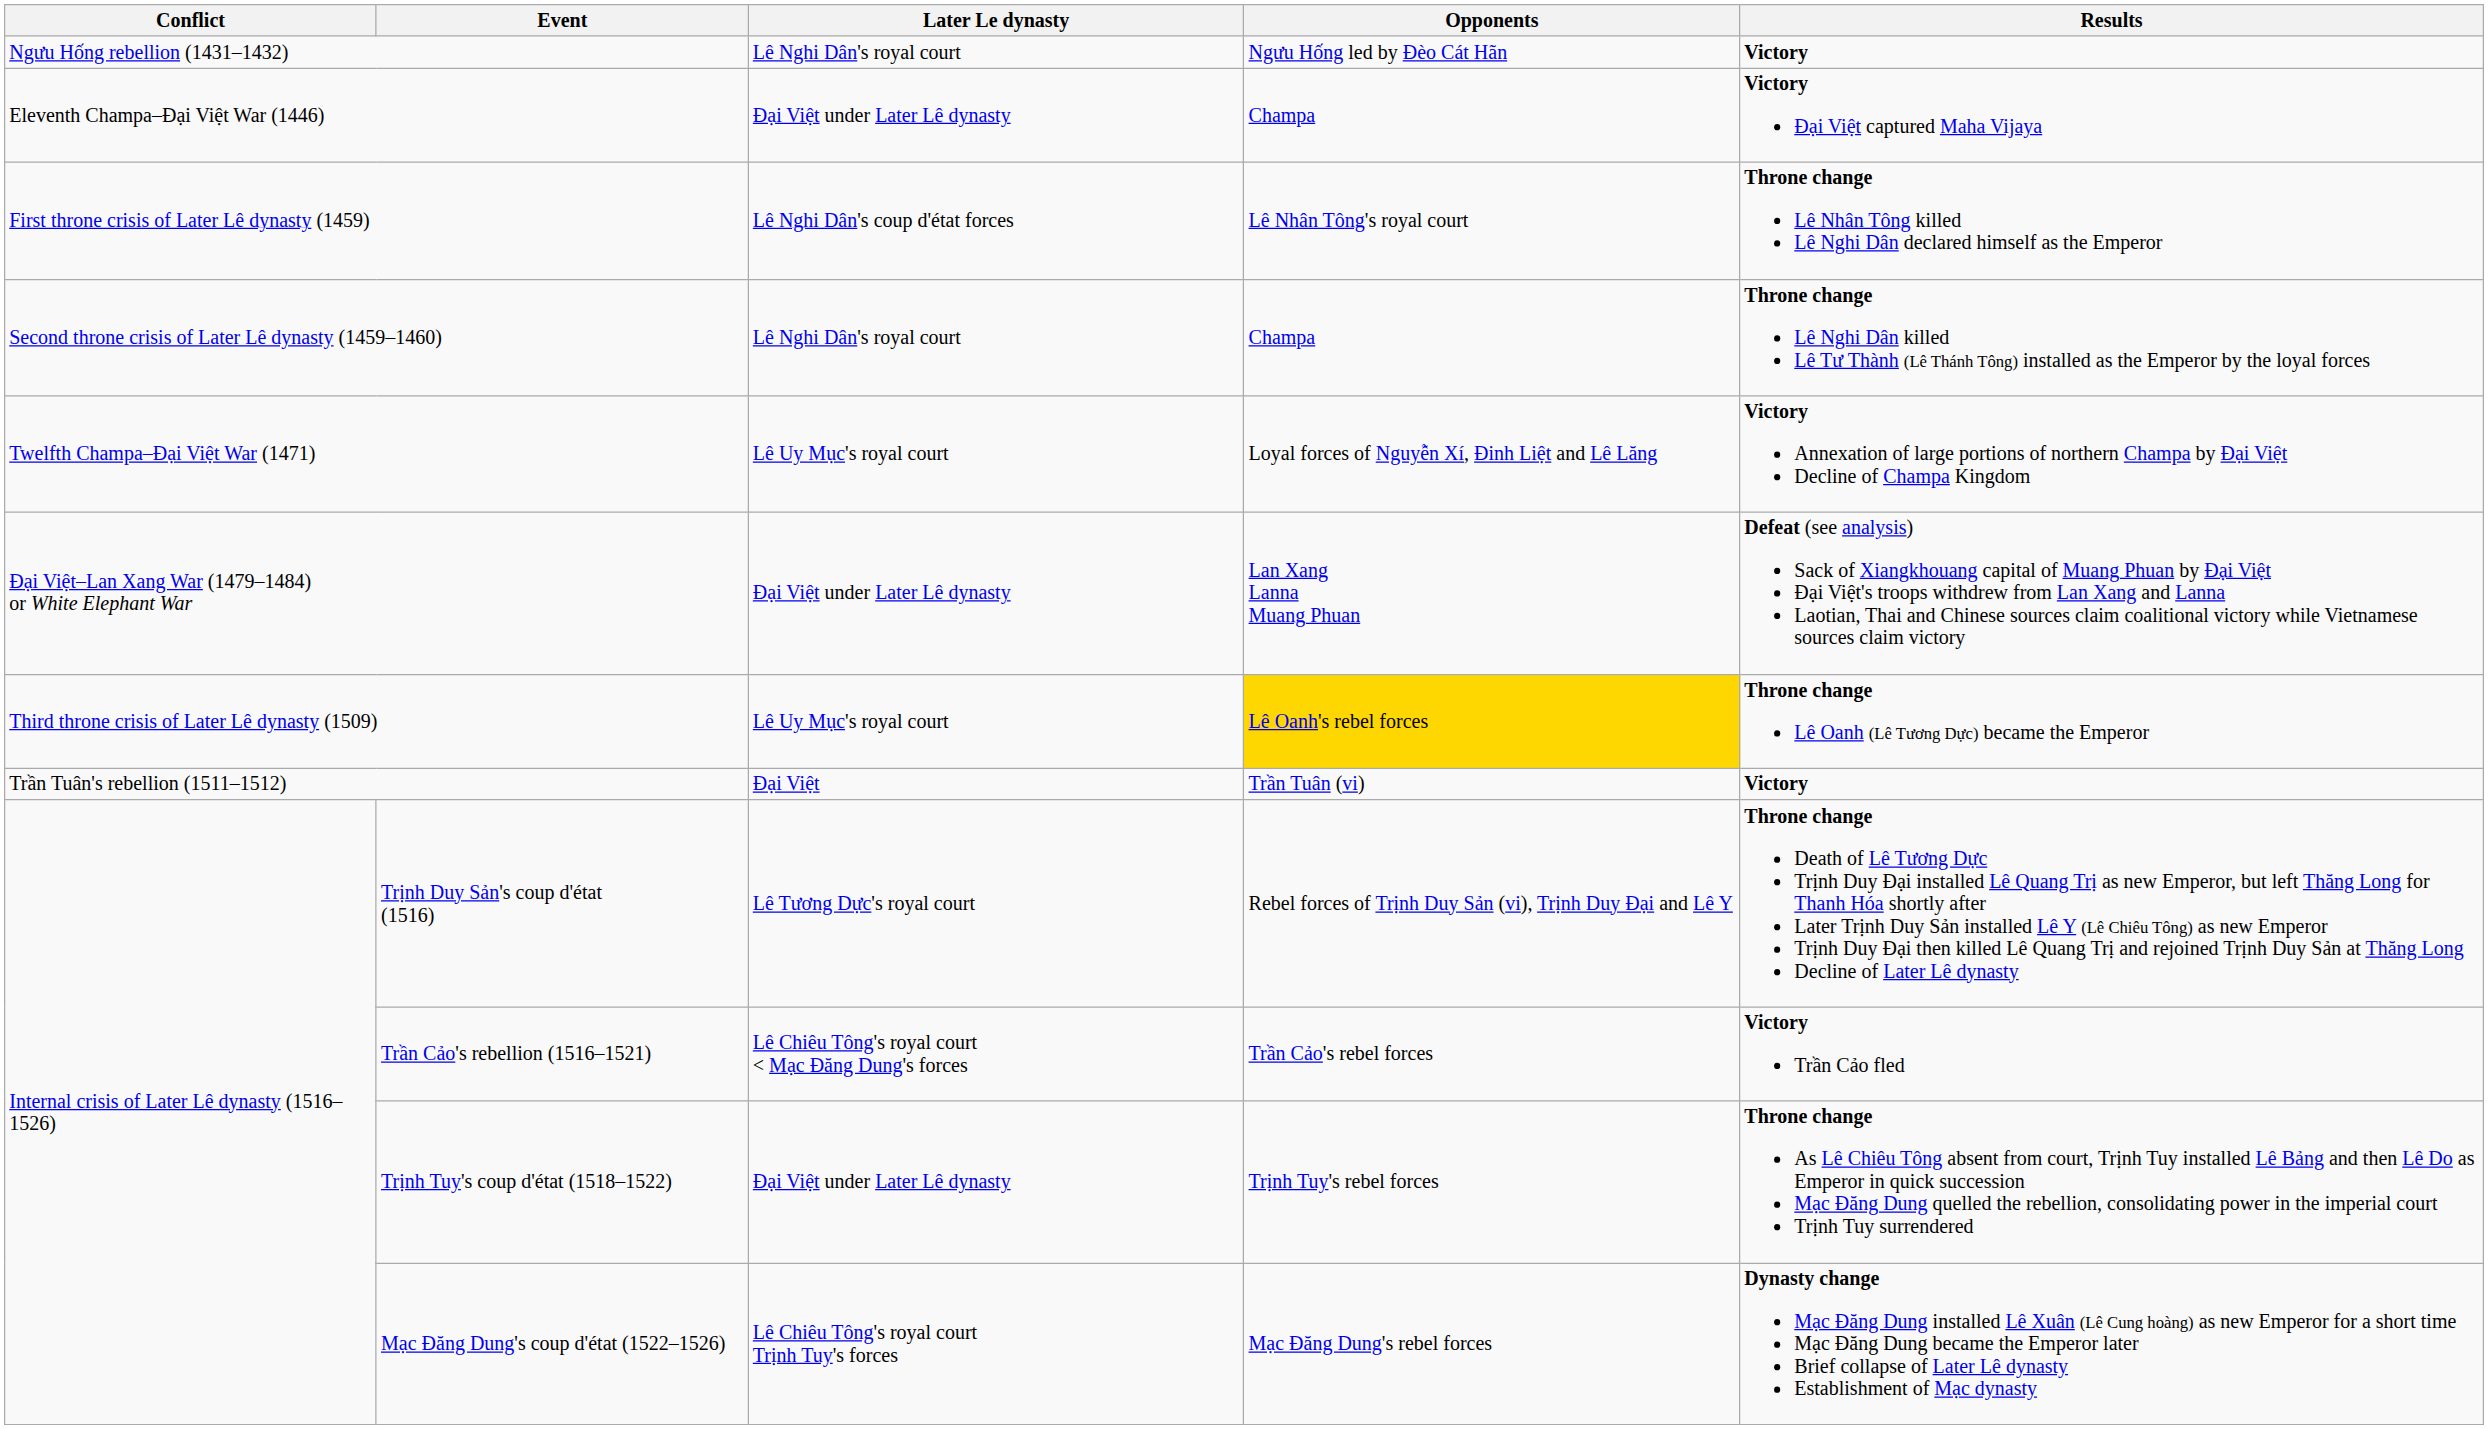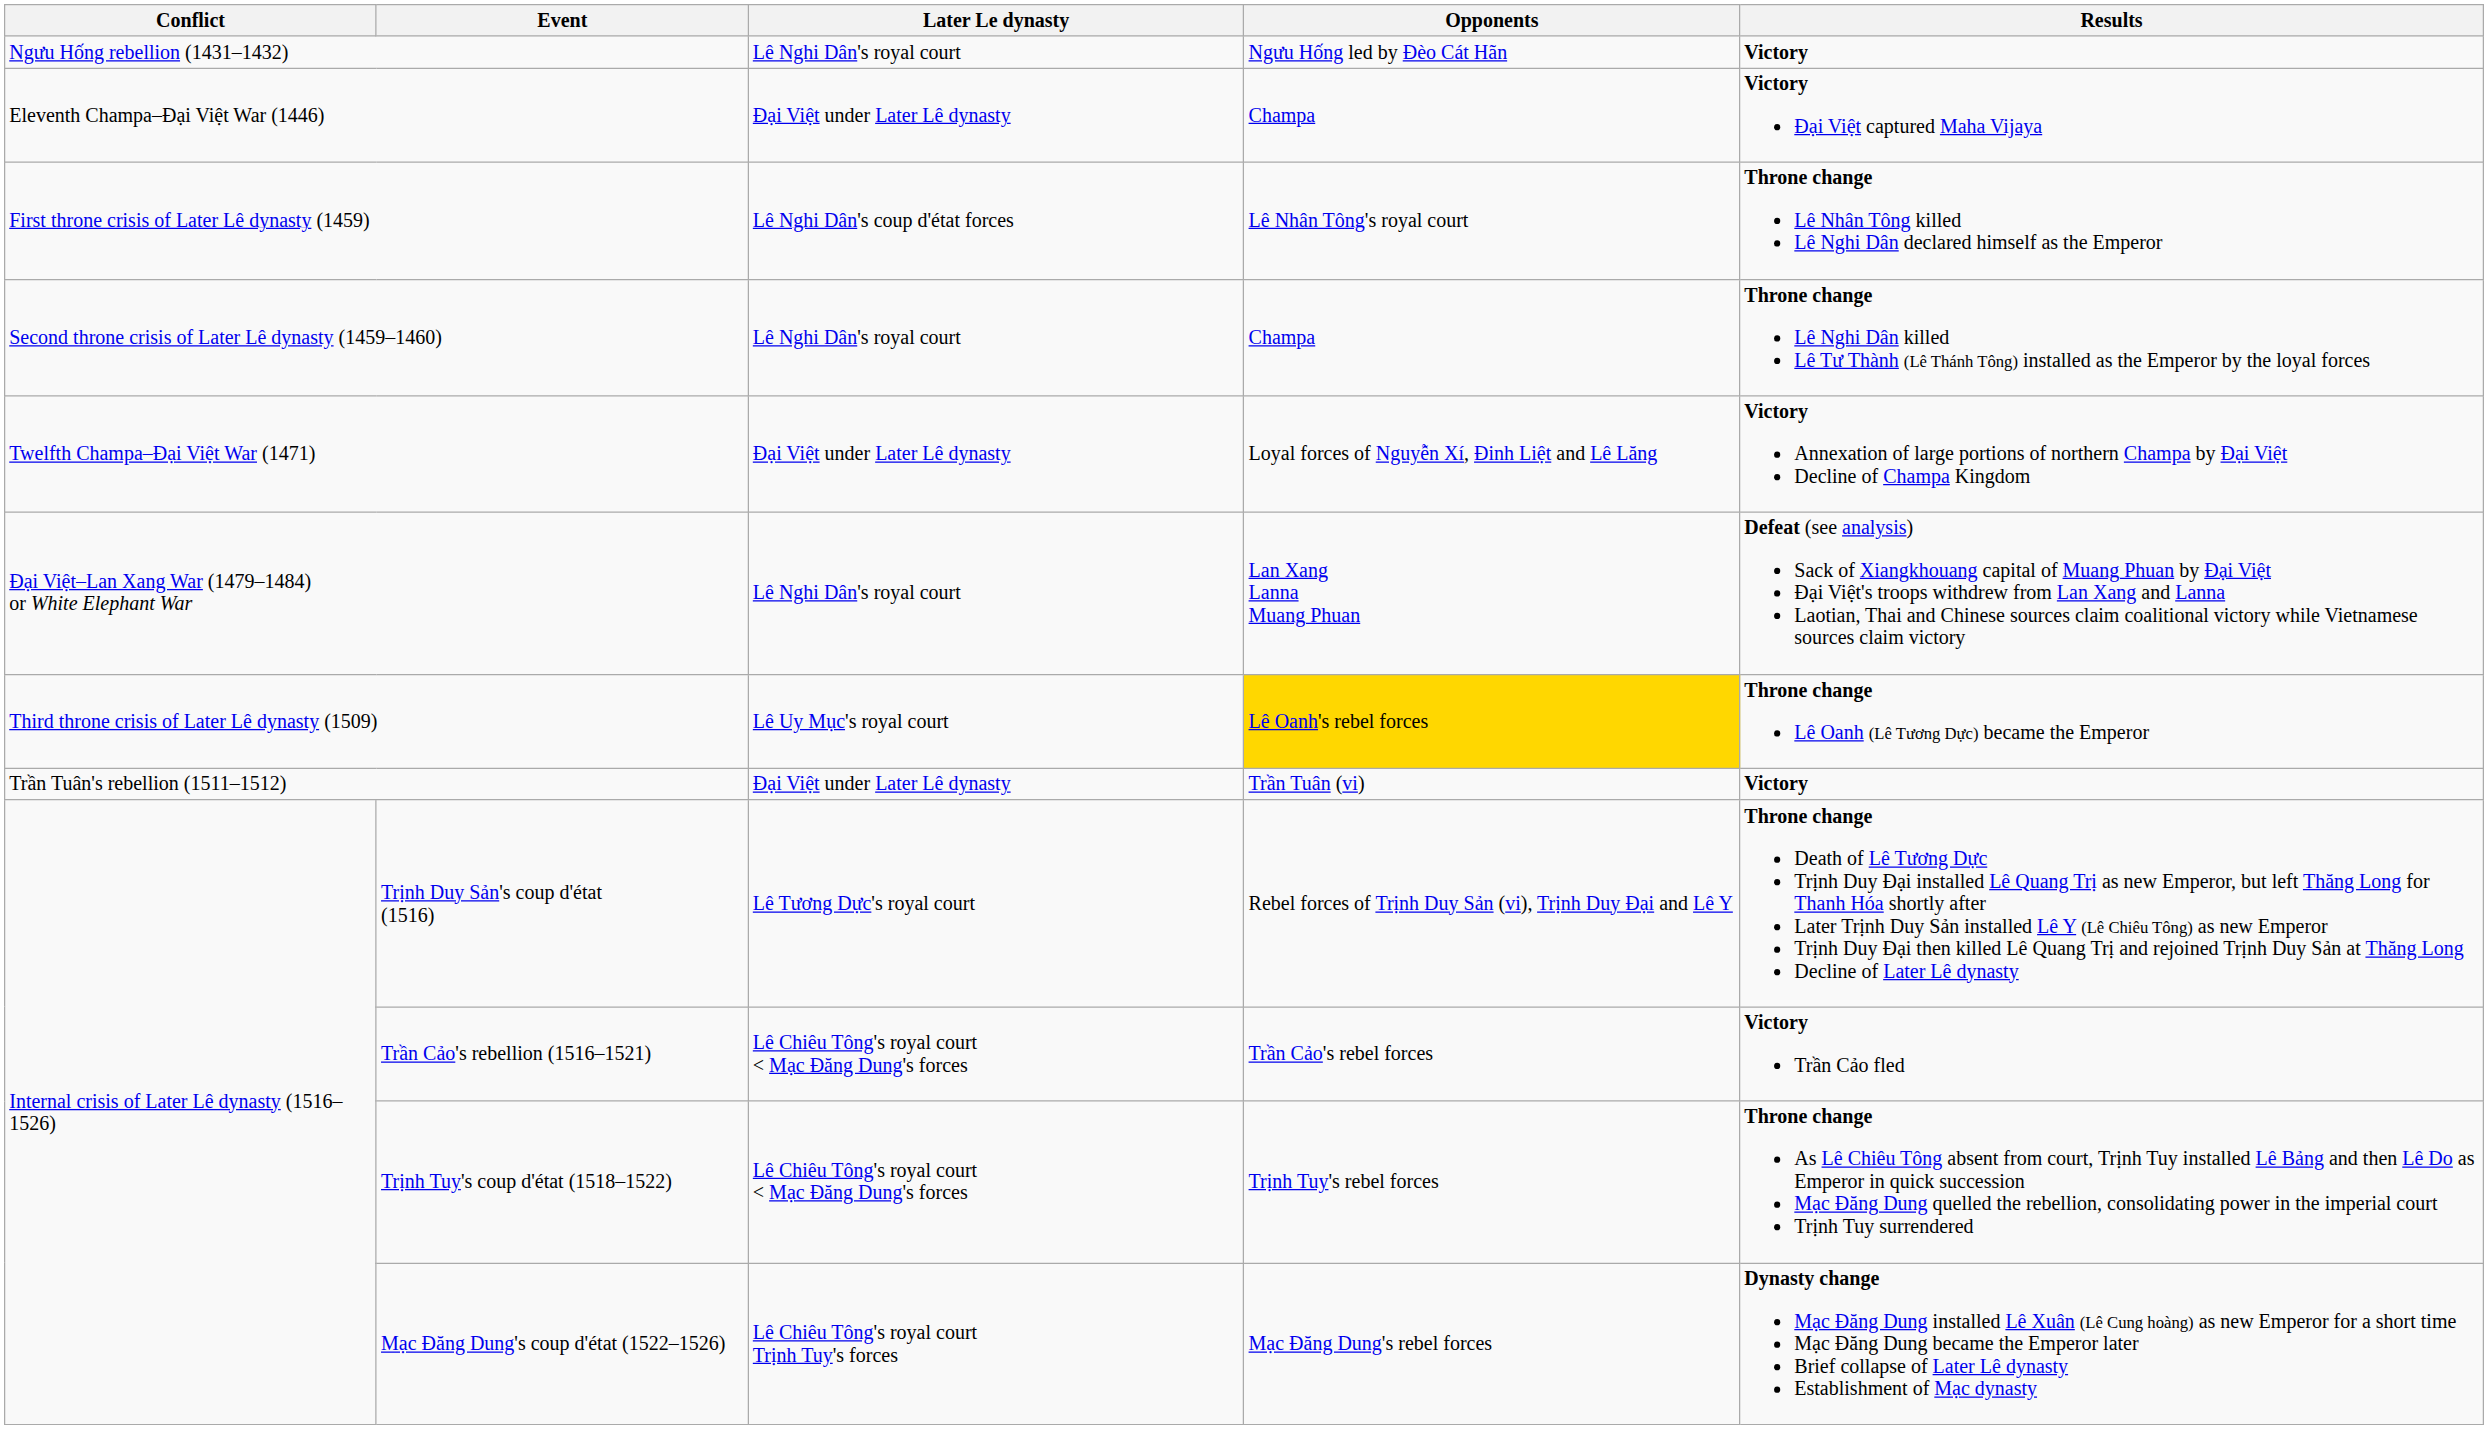(851, 453) Lê Uy Mục's royal court -> (882, 453) Đại Việt under Later Lê dynasty
(882, 593) Đại Việt under Later Lê dynasty -> (857, 593) Lê Nghi Dân's royal court
(786, 784) Đại Việt -> (882, 784) Đại Việt under Later Lê dynasty
(882, 1181) Đại Việt under Later Lê dynasty -> (865, 1181) Lê Chiêu Tông's royal court < Mạc Đăng Dung's forces
